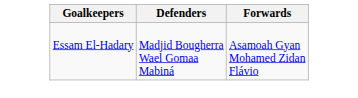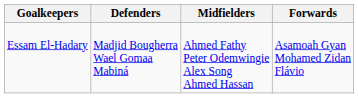+ column: (226, 13)
